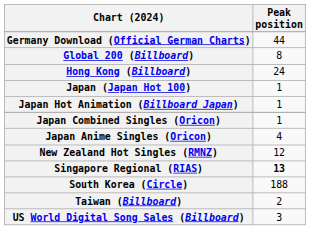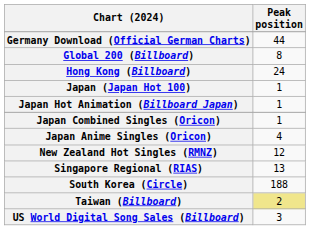(279, 169) bold -> (279, 169) normal
(279, 201) no background -> (279, 201) khaki background
